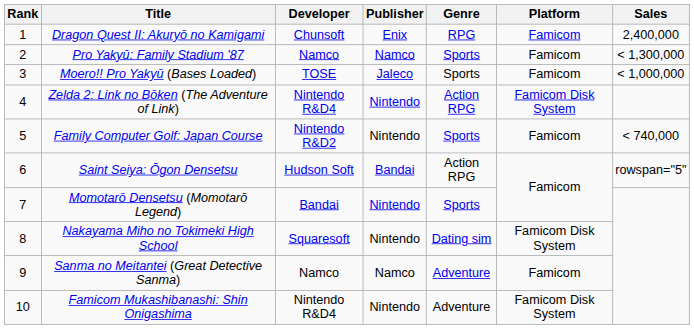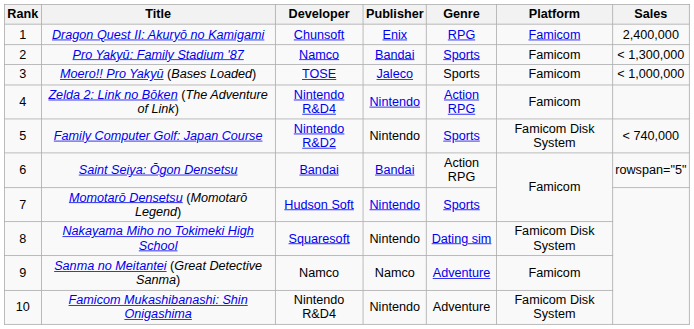(395, 54) Namco -> (395, 54) Bandai
(554, 101) Famicom Disk System -> (554, 101) Famicom
(554, 136) Famicom -> (554, 136) Famicom Disk System
(319, 170) Hudson Soft -> (319, 170) Bandai
(319, 204) Bandai -> (319, 204) Hudson Soft
